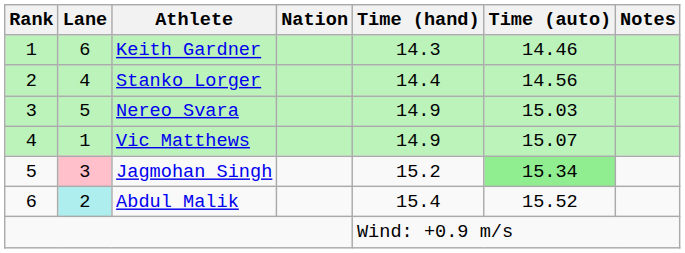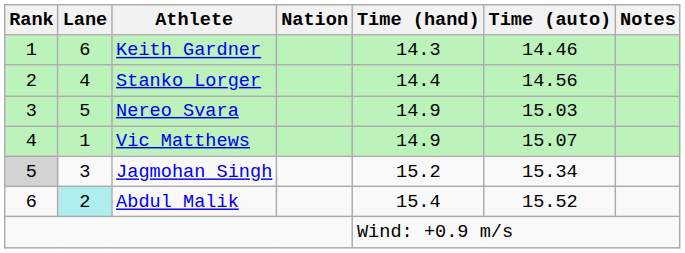(31, 171) no background -> (31, 171) lightgrey background
(85, 171) pink background -> (85, 171) no background
(550, 171) lightgreen background -> (550, 171) no background
